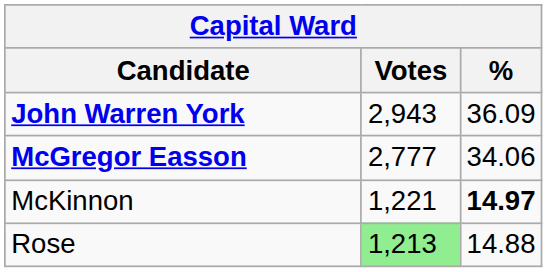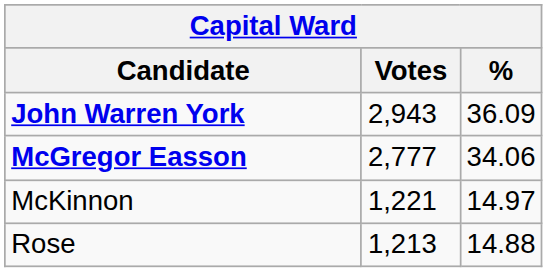(501, 200) bold -> (501, 200) normal
(402, 244) lightgreen background -> (402, 244) no background
